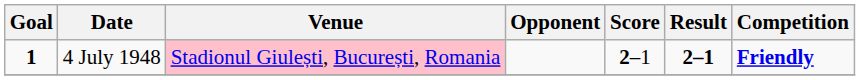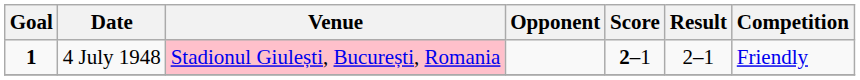(698, 56) bold -> (698, 56) normal
(775, 56) bold -> (772, 56) normal
